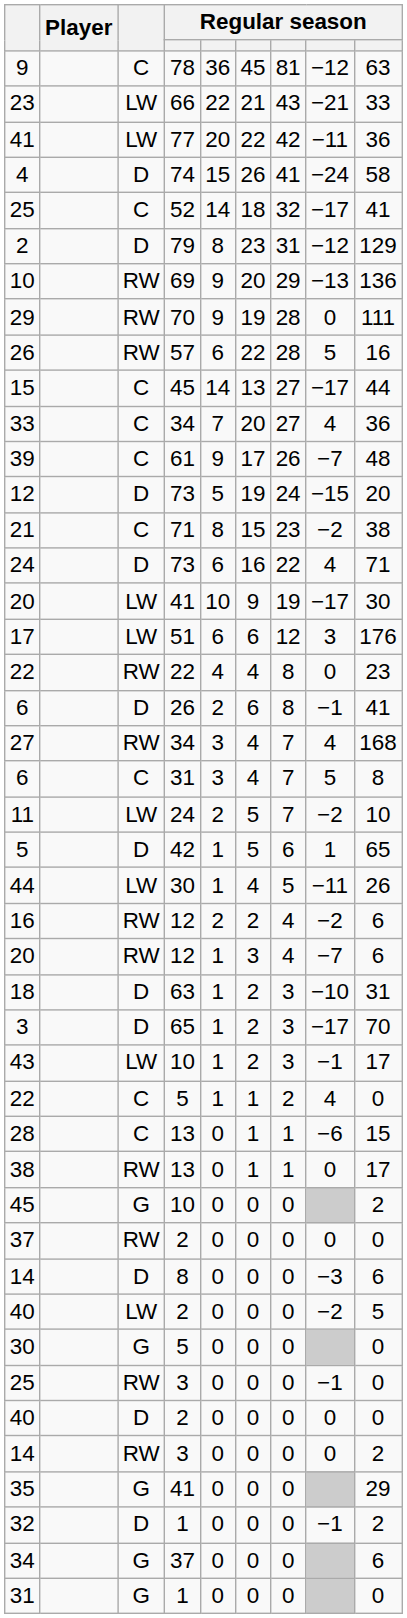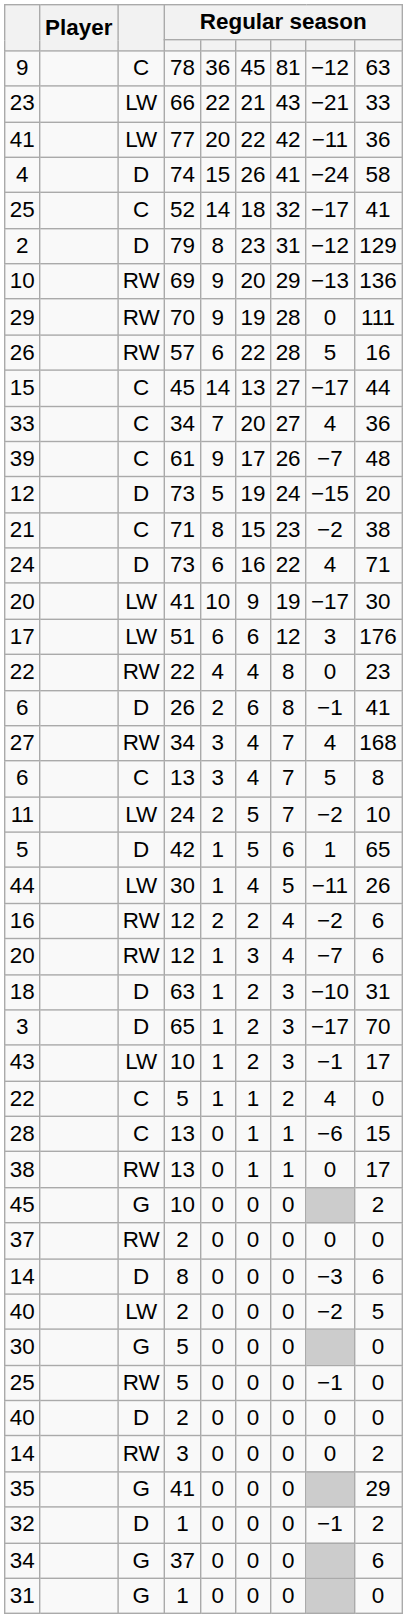(182, 778) 31 -> (182, 778) 13
(182, 1382) 3 -> (182, 1382) 5
